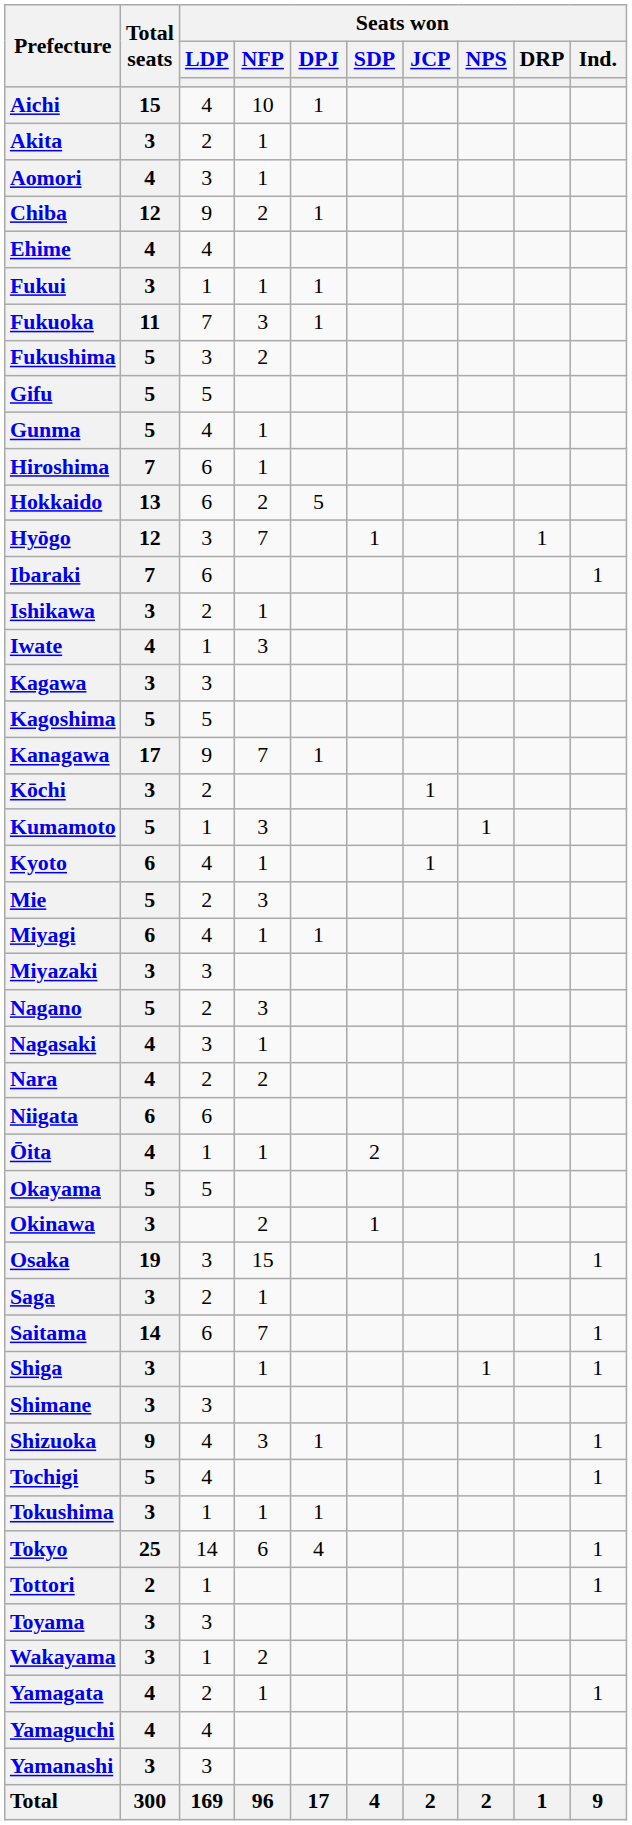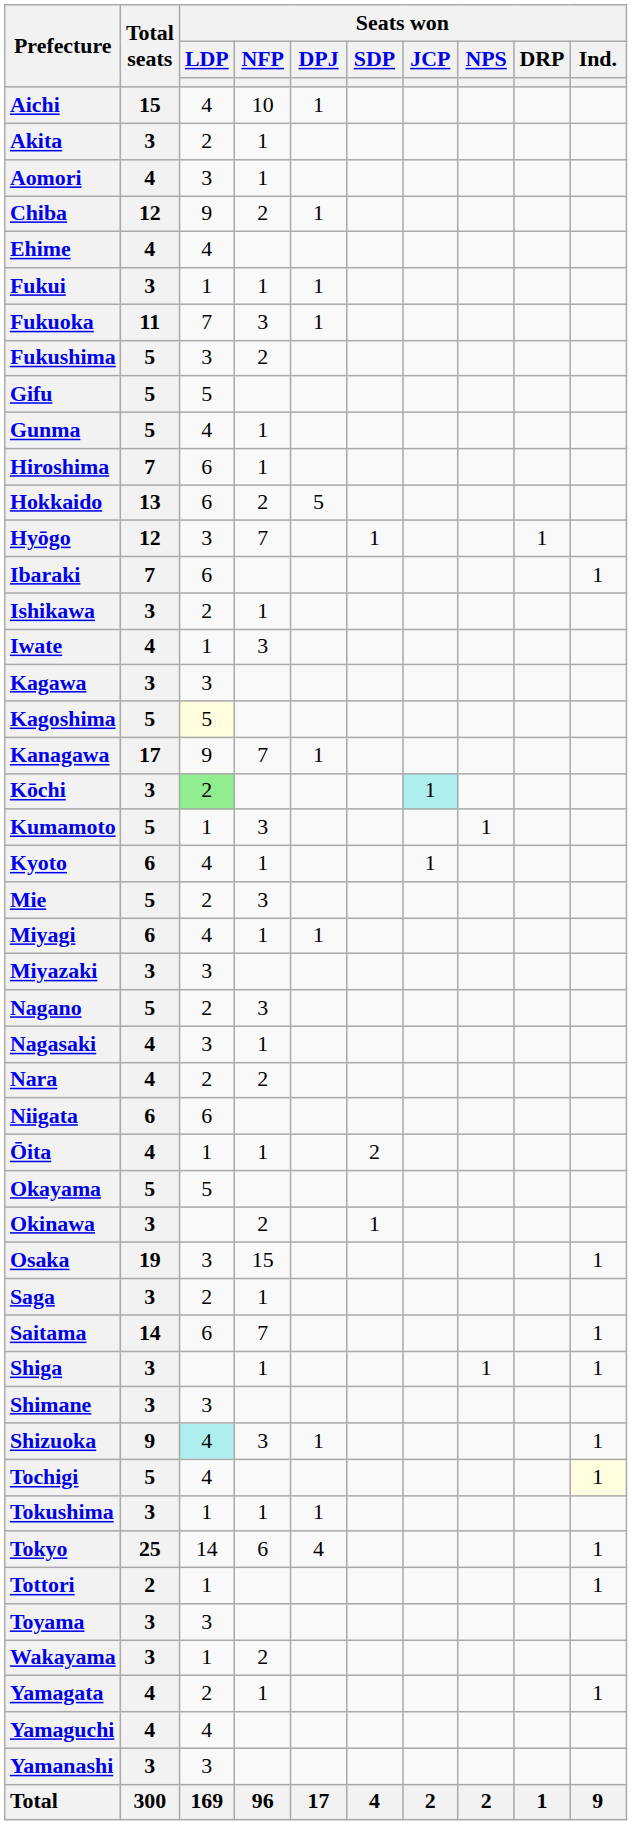(207, 719) no background -> (207, 719) lightyellow background
(207, 791) no background -> (207, 791) lightgreen background
(430, 791) no background -> (430, 791) paleturquoise background
(207, 1441) no background -> (207, 1441) paleturquoise background
(598, 1477) no background -> (598, 1477) lightyellow background
